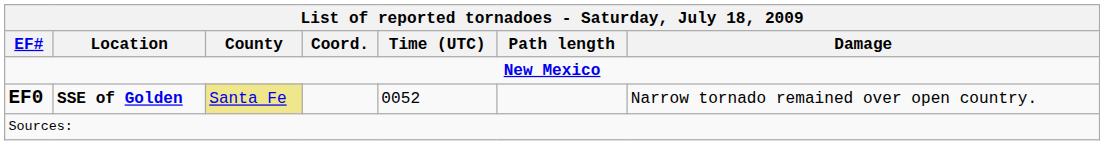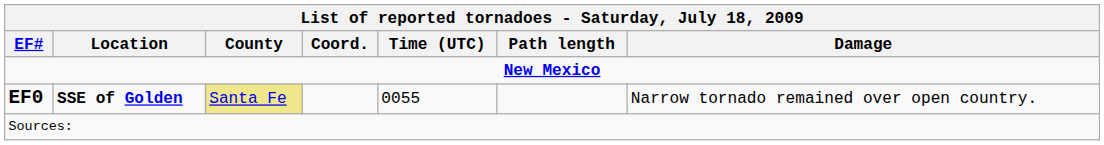(401, 98) 0052 -> (401, 98) 0055
